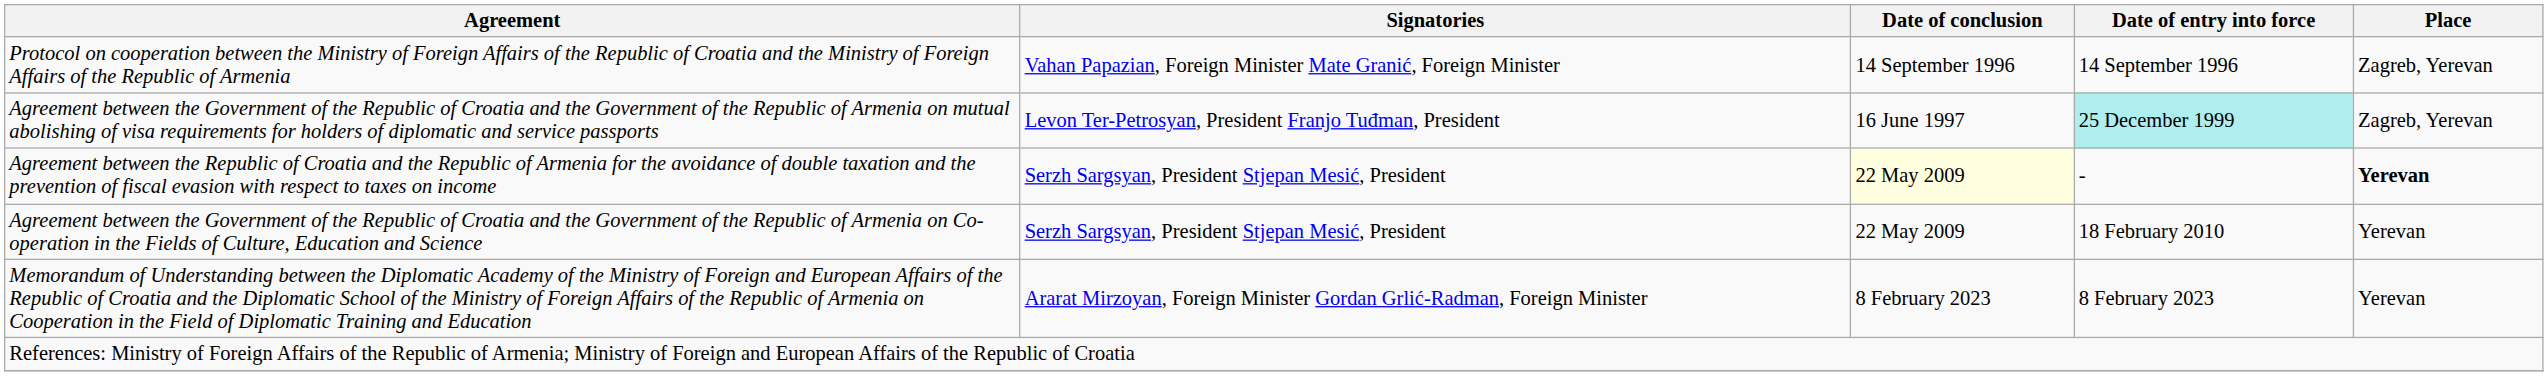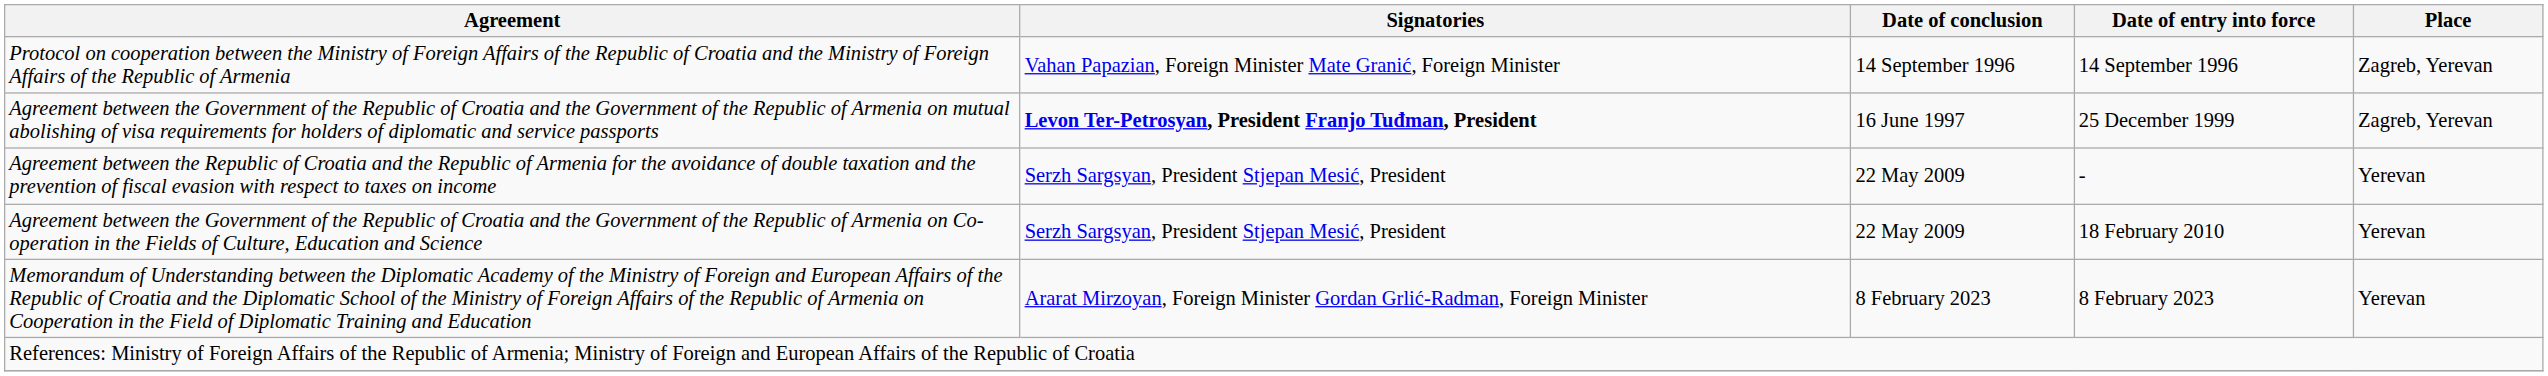(1262, 120) normal -> (1281, 120) bold
(2157, 120) paleturquoise background -> (2157, 120) no background
(1910, 175) lightyellow background -> (1910, 175) no background
(2394, 175) bold -> (2392, 175) normal
